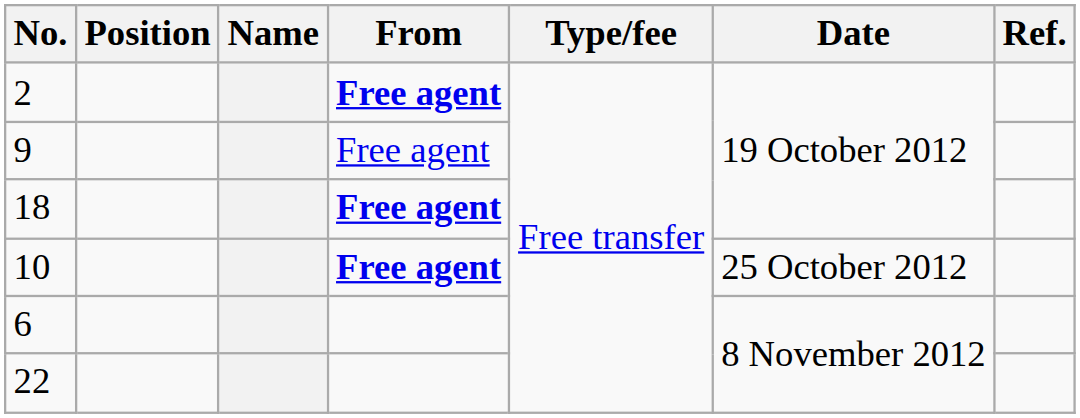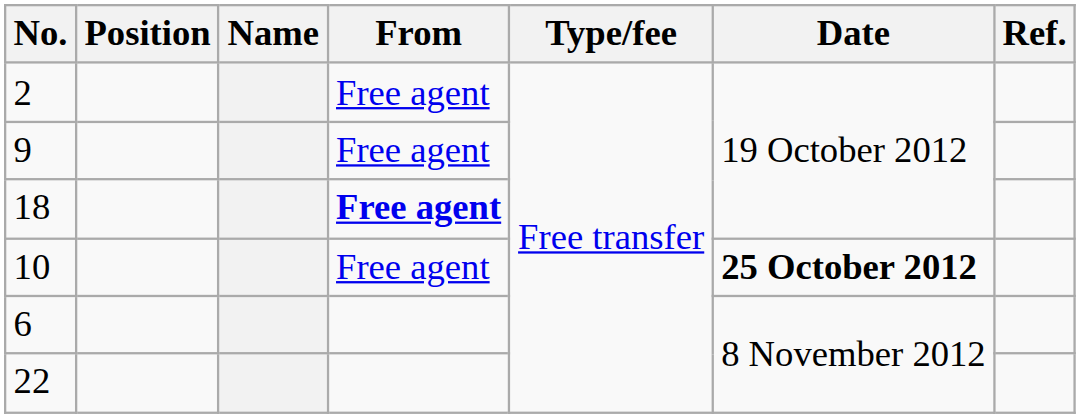(419, 91) bold -> (413, 91) normal
(419, 265) bold -> (413, 265) normal
(844, 265) normal -> (849, 265) bold
